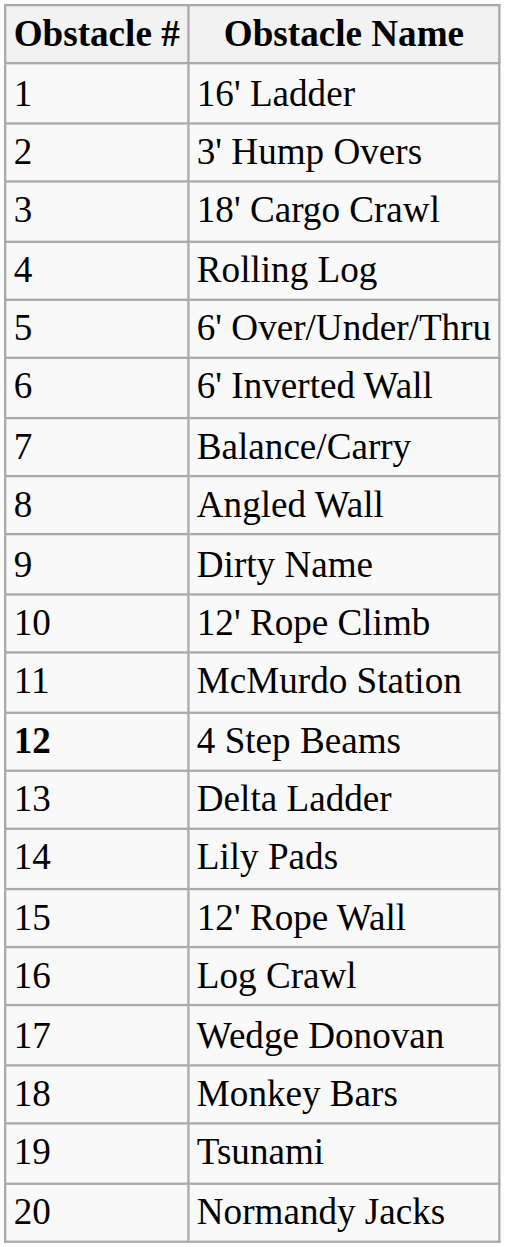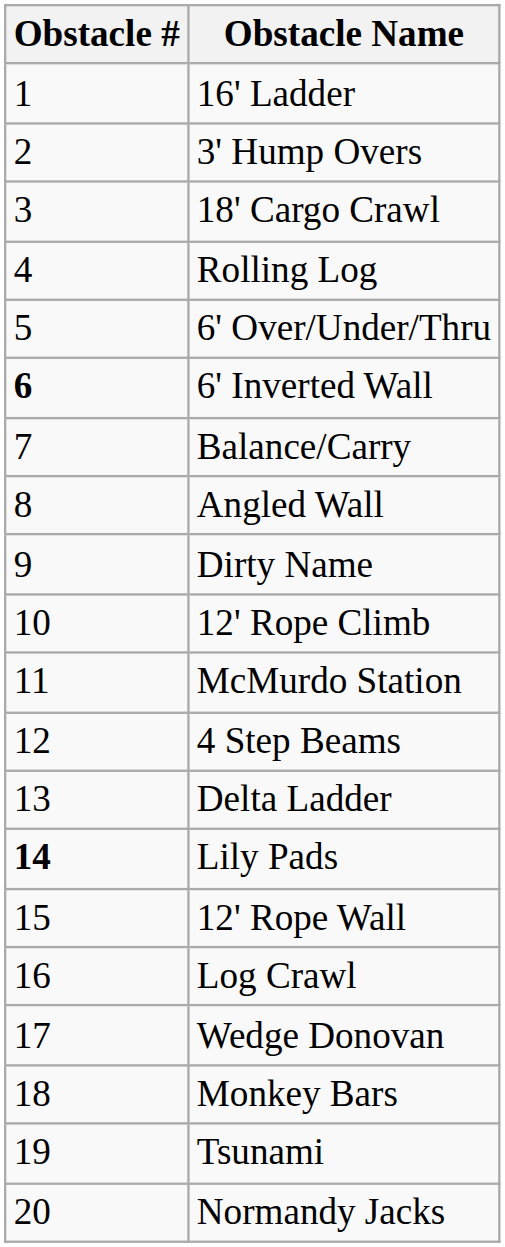(23, 387) normal -> (23, 387) bold
(32, 740) bold -> (32, 740) normal
(32, 858) normal -> (32, 858) bold
